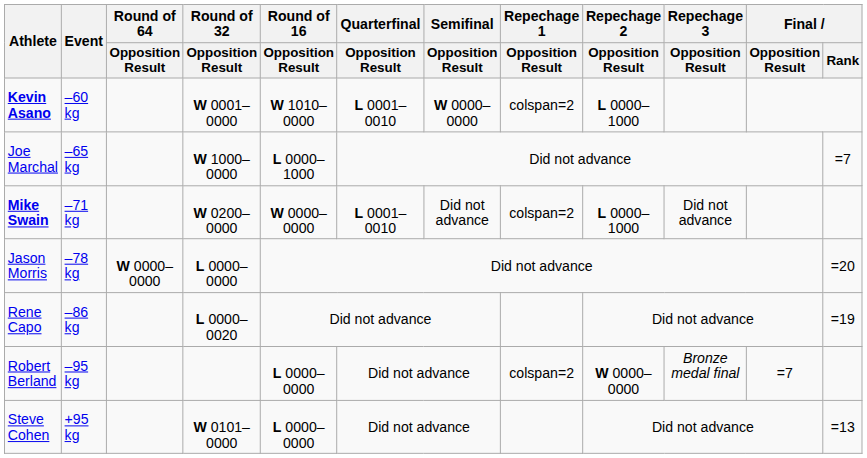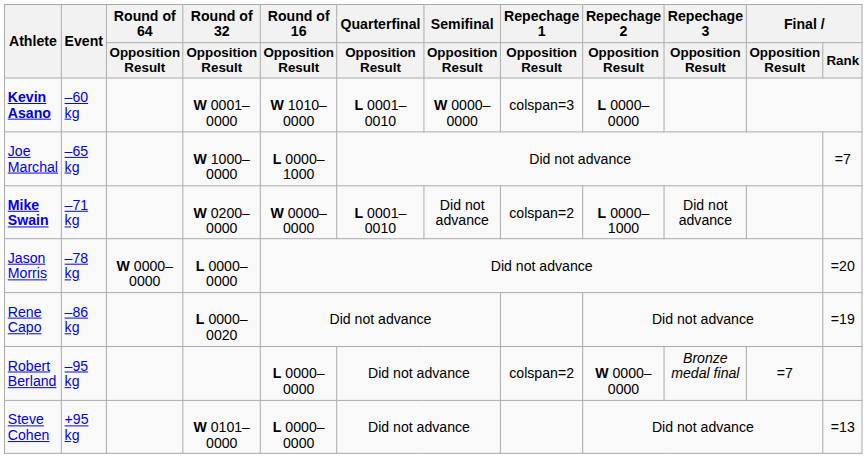(542, 105) colspan=2 -> (542, 105) colspan=3
(623, 113) L 0000–1000 -> (623, 113) L 0000–0000
